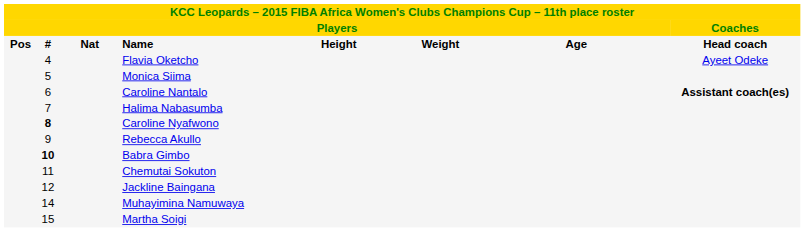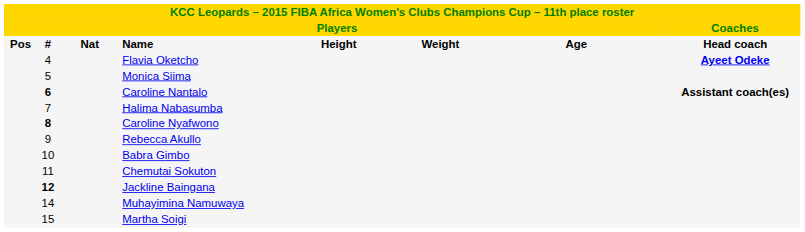(735, 60) normal -> (735, 60) bold
(48, 92) normal -> (48, 92) bold
(48, 156) bold -> (48, 156) normal
(48, 188) normal -> (48, 188) bold
